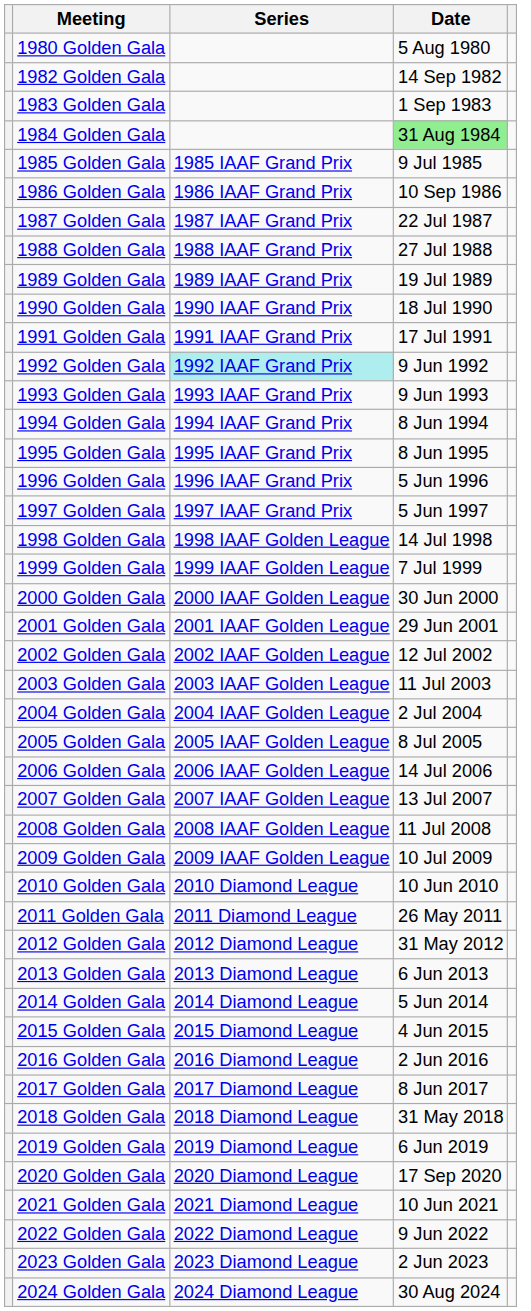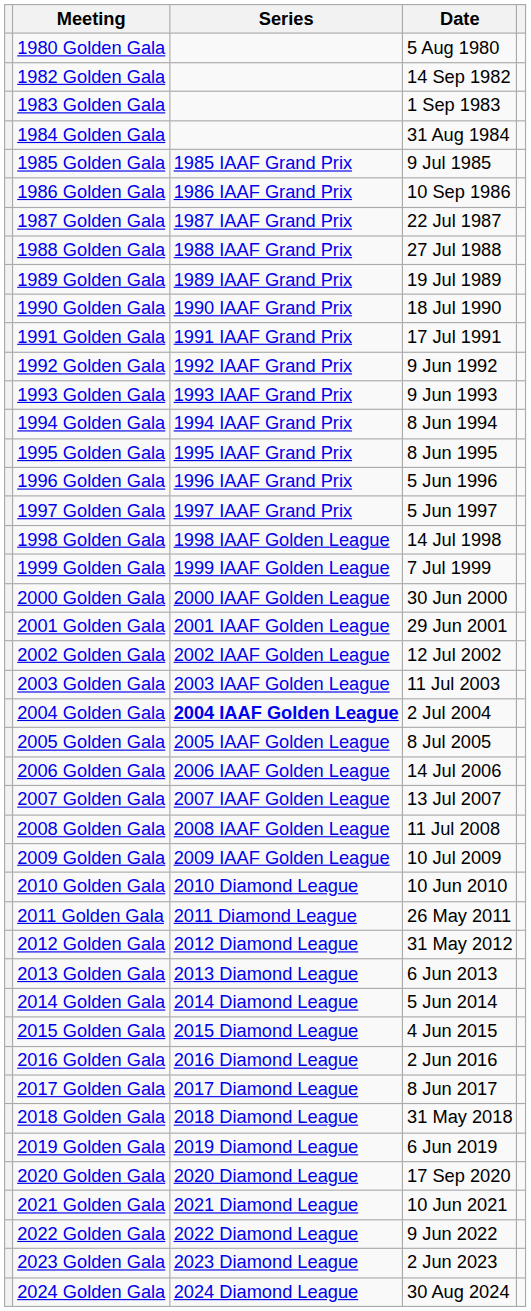(449, 134) lightgreen background -> (458, 134) no background
(263, 366) paleturquoise background -> (263, 366) no background
(282, 713) normal -> (286, 713) bold
